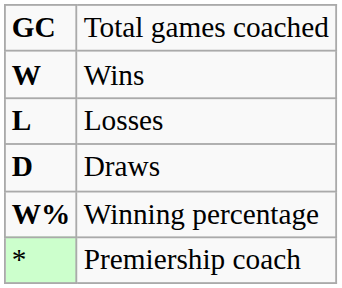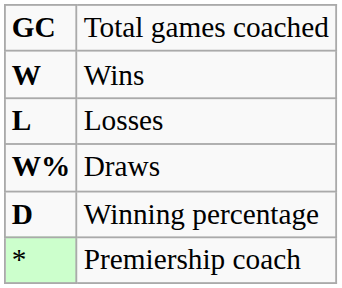(22, 167) D -> (41, 167) W%
(41, 213) W% -> (22, 213) D
